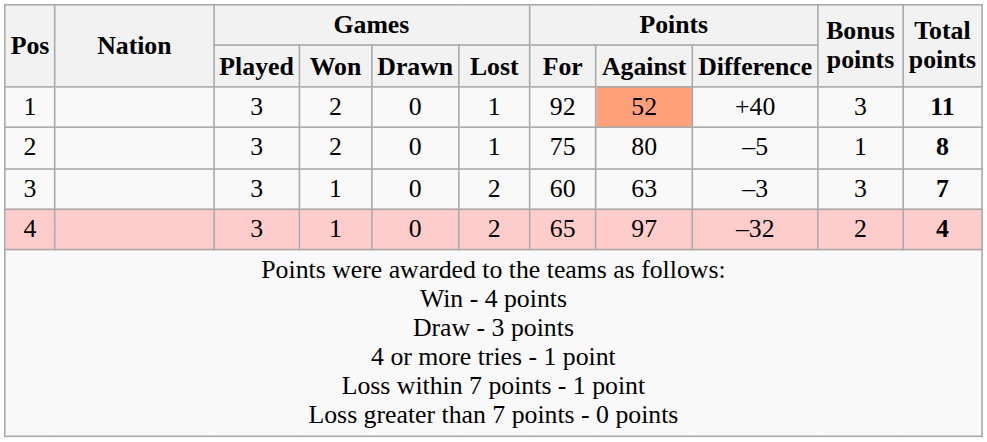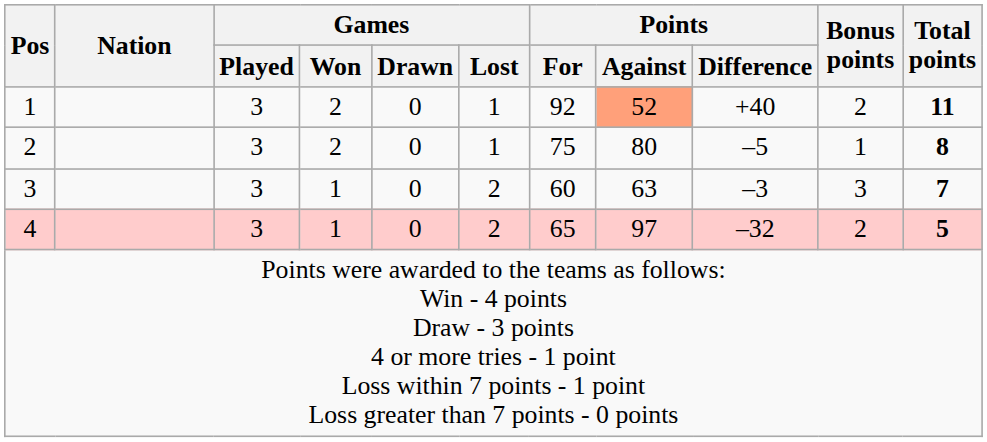(860, 106) 3 -> (860, 106) 2
(942, 229) 4 -> (942, 229) 5
